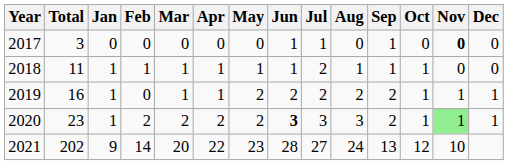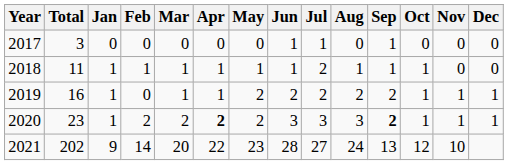(461, 43) bold -> (461, 43) normal
(221, 120) normal -> (221, 120) bold
(294, 120) bold -> (294, 120) normal
(393, 120) normal -> (393, 120) bold
(461, 120) lightgreen background -> (461, 120) no background
